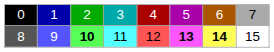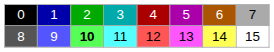(186, 36) bold -> (186, 36) normal
(219, 36) bold -> (219, 36) normal
